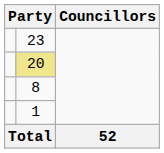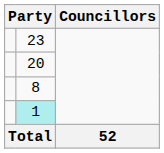(36, 64) khaki background -> (36, 64) no background
(36, 112) no background -> (36, 112) paleturquoise background
